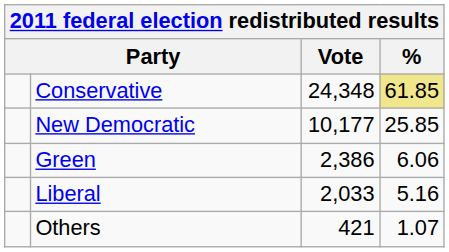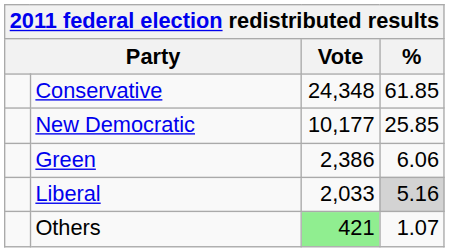(412, 90) khaki background -> (412, 90) no background
(418, 194) no background -> (418, 194) lightgrey background
(356, 228) no background -> (356, 228) lightgreen background
